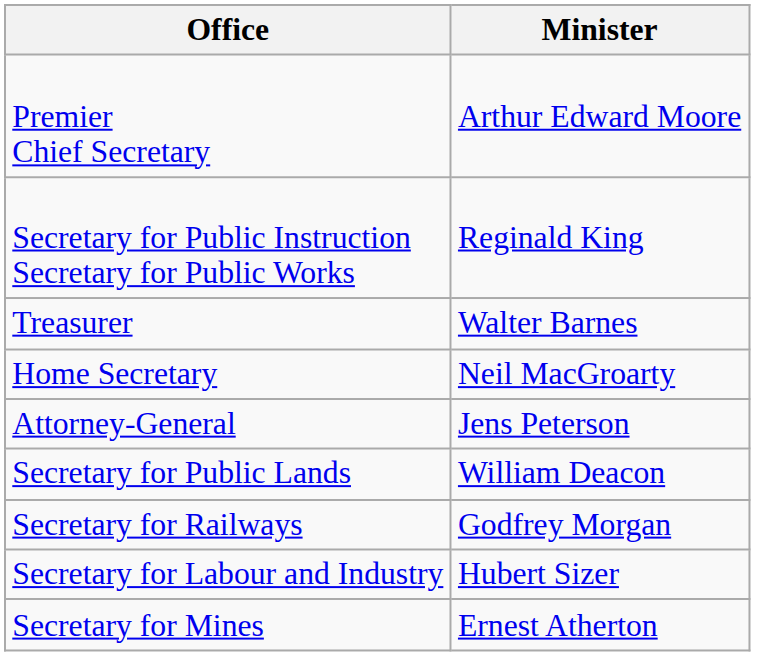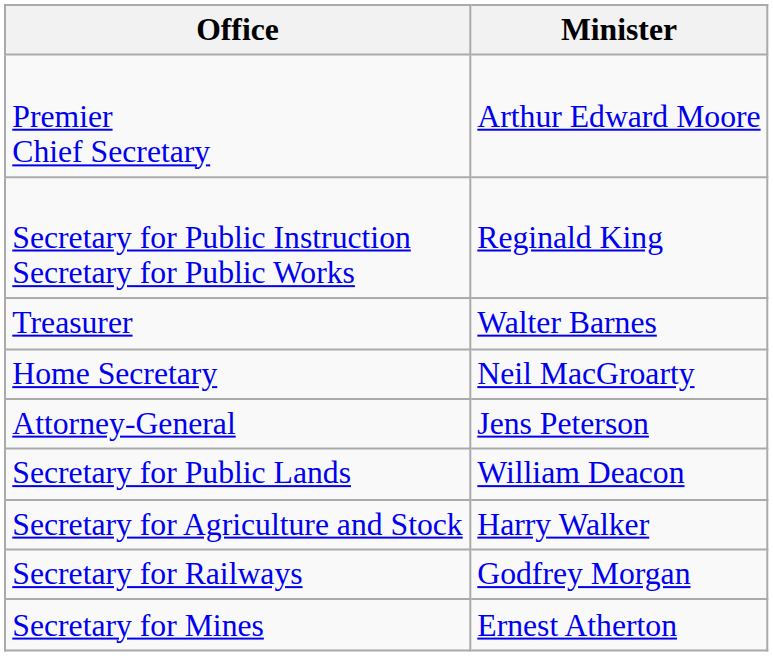+ row: (238, 523)
- row: (228, 574)
